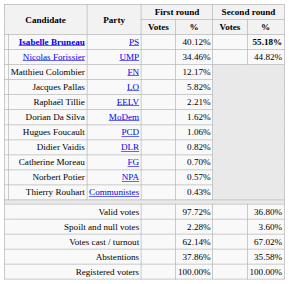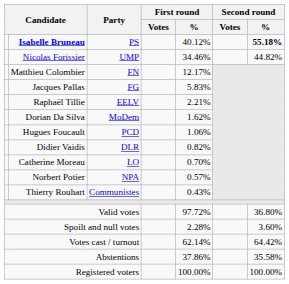(133, 87) LO -> (133, 87) FG
(199, 87) 5.82% -> (199, 87) 5.83%
(133, 162) FG -> (133, 162) LO
(268, 242) 67.02% -> (268, 242) 64.42%
